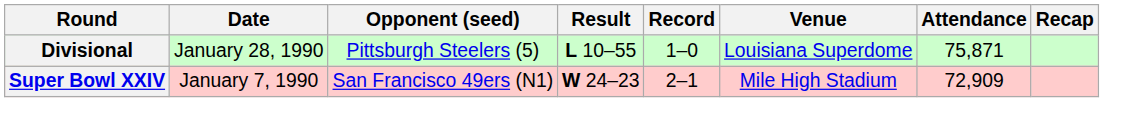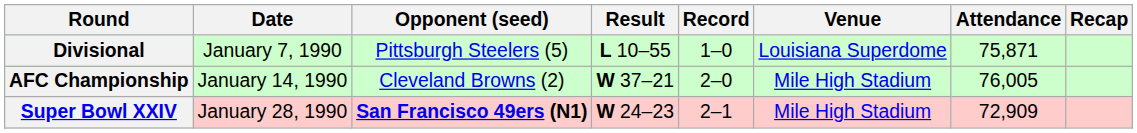(249, 50) January 28, 1990 -> (272, 50) January 7, 1990
+ row: (99, 81)
(249, 81) January 7, 1990 -> (272, 111) January 28, 1990
(443, 81) normal -> (472, 111) bold
